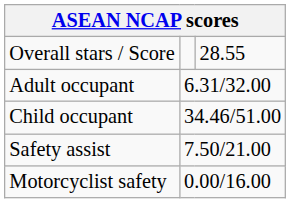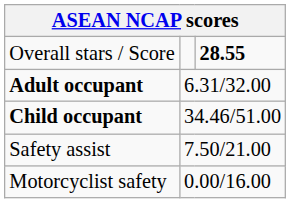(222, 52) normal -> (222, 52) bold
(72, 85) normal -> (76, 85) bold
(71, 117) normal -> (76, 117) bold
